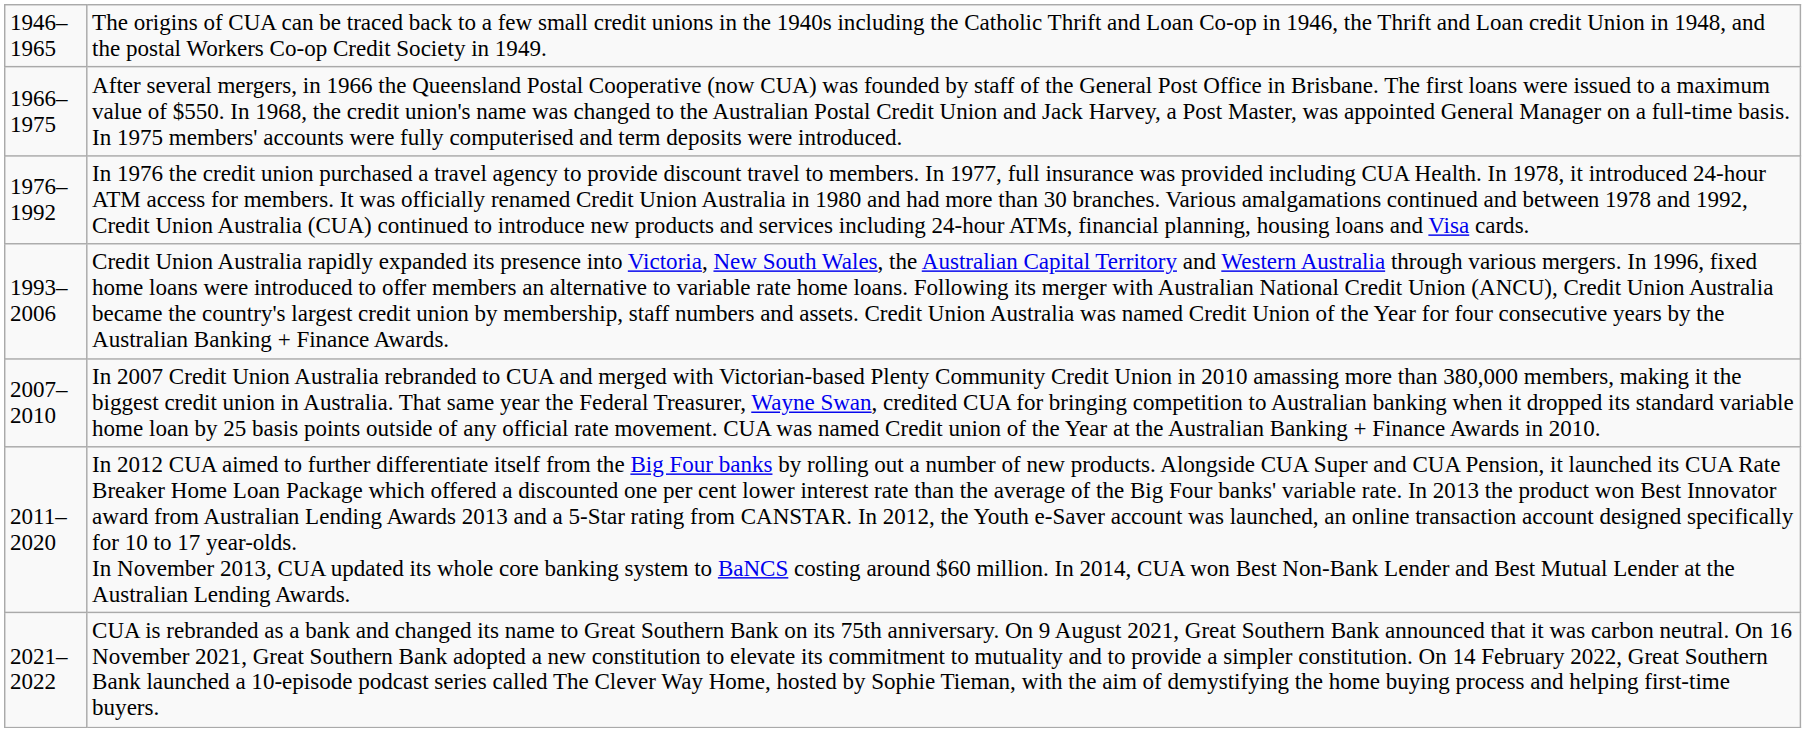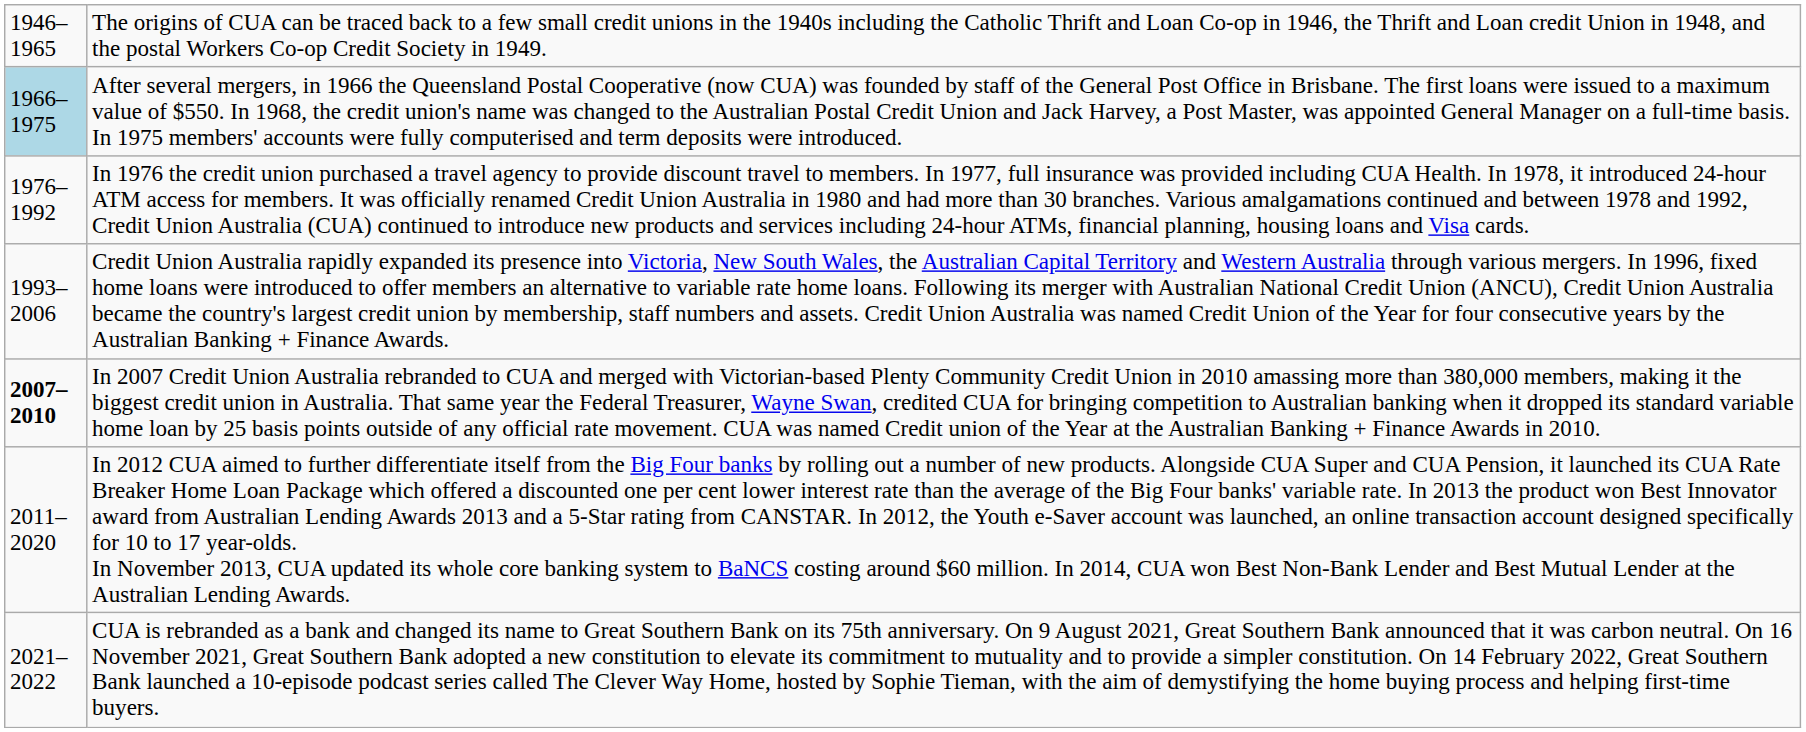(39, 111) no background -> (39, 111) lightblue background
(39, 402) normal -> (39, 402) bold
